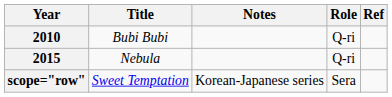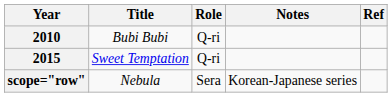columns swapped: (344, 15) <-> (260, 15)
(140, 59) Nebula -> (140, 59) Sweet Temptation
(140, 80) Sweet Temptation -> (140, 80) Nebula
